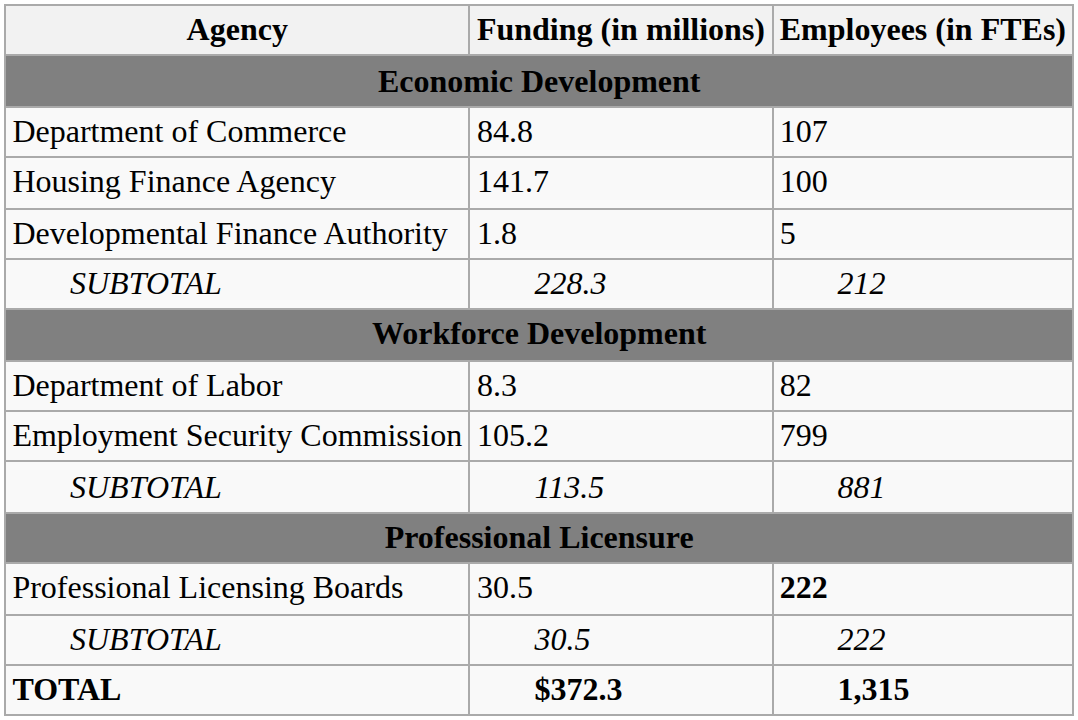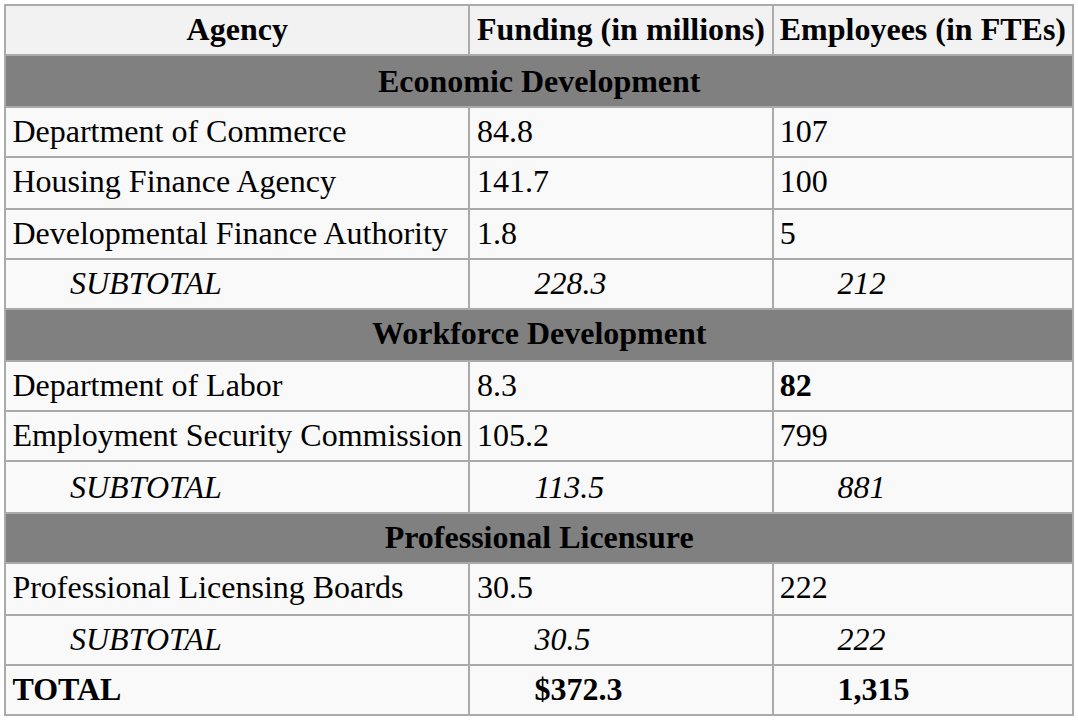(796, 385) normal -> (796, 385) bold
(804, 588) bold -> (804, 588) normal
